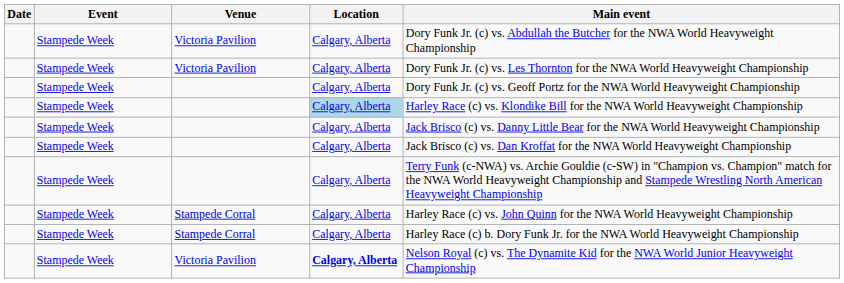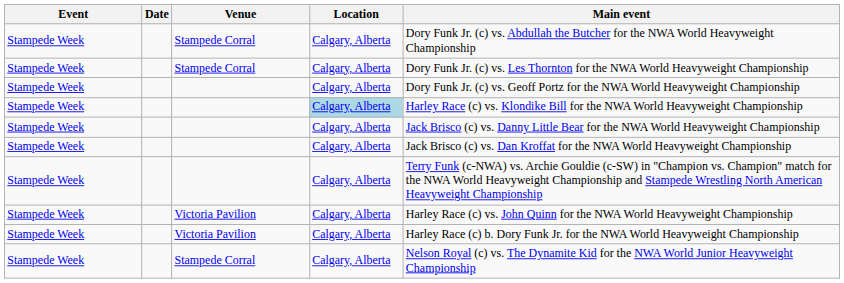columns swapped: (19, 13) <-> (103, 13)
(215, 40) Victoria Pavilion -> (215, 40) Stampede Corral
(215, 67) Victoria Pavilion -> (215, 67) Stampede Corral
(215, 214) Stampede Corral -> (215, 214) Victoria Pavilion
(215, 233) Stampede Corral -> (215, 233) Victoria Pavilion
(215, 260) Victoria Pavilion -> (215, 260) Stampede Corral
(355, 260) bold -> (351, 260) normal
